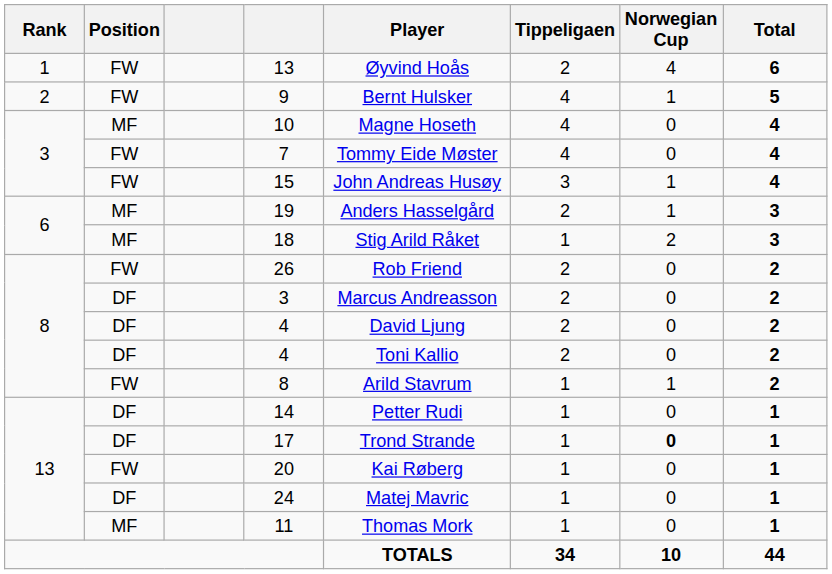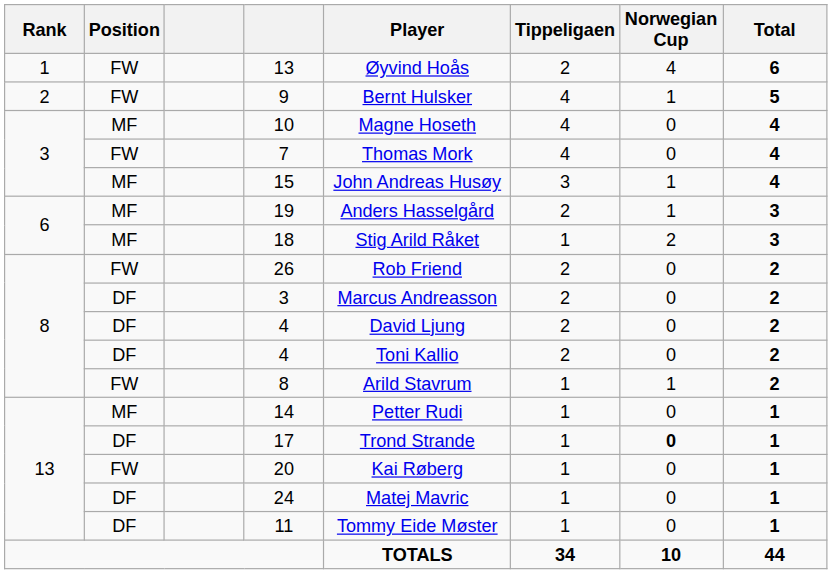(417, 154) Tommy Eide Møster -> (417, 154) Thomas Mork
(124, 183) FW -> (124, 183) MF
(124, 412) DF -> (124, 412) MF
(124, 526) MF -> (124, 526) DF
(417, 526) Thomas Mork -> (417, 526) Tommy Eide Møster
